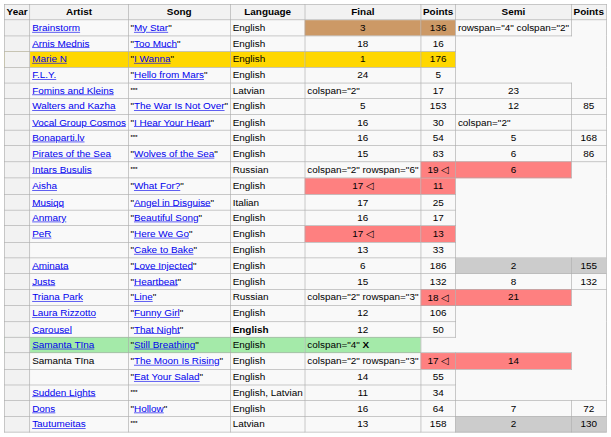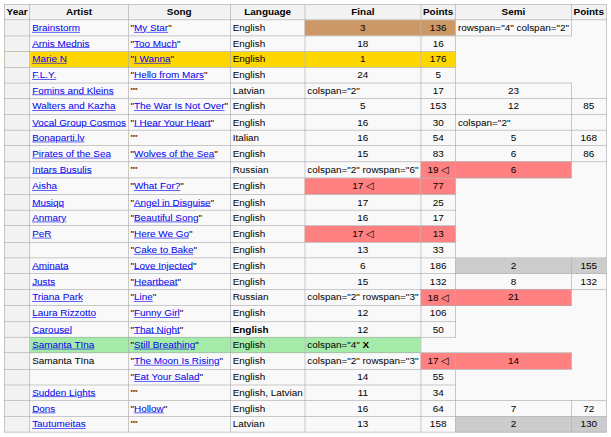(249, 138) English -> (246, 138) Italian
(438, 186) 11 -> (438, 186) 77
(246, 202) Italian -> (249, 202) English
